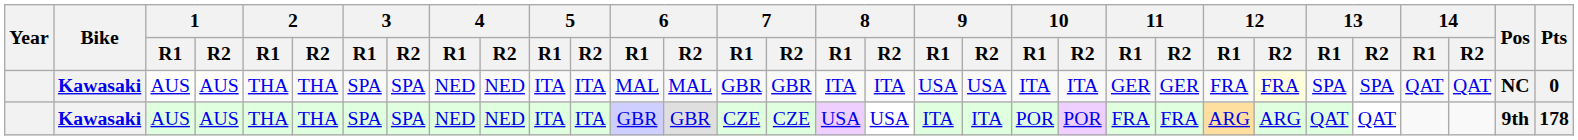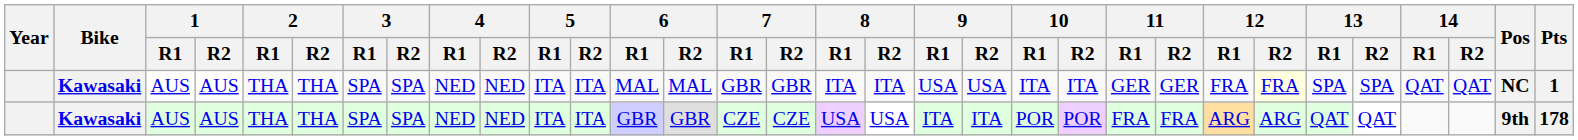(1554, 86) 0 -> (1554, 86) 1
